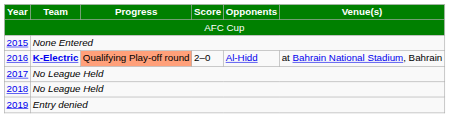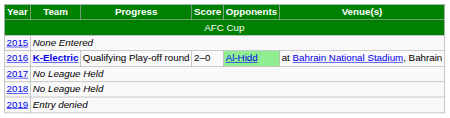(136, 58) lightsalmon background -> (136, 58) no background
(242, 58) no background -> (242, 58) lightgreen background
